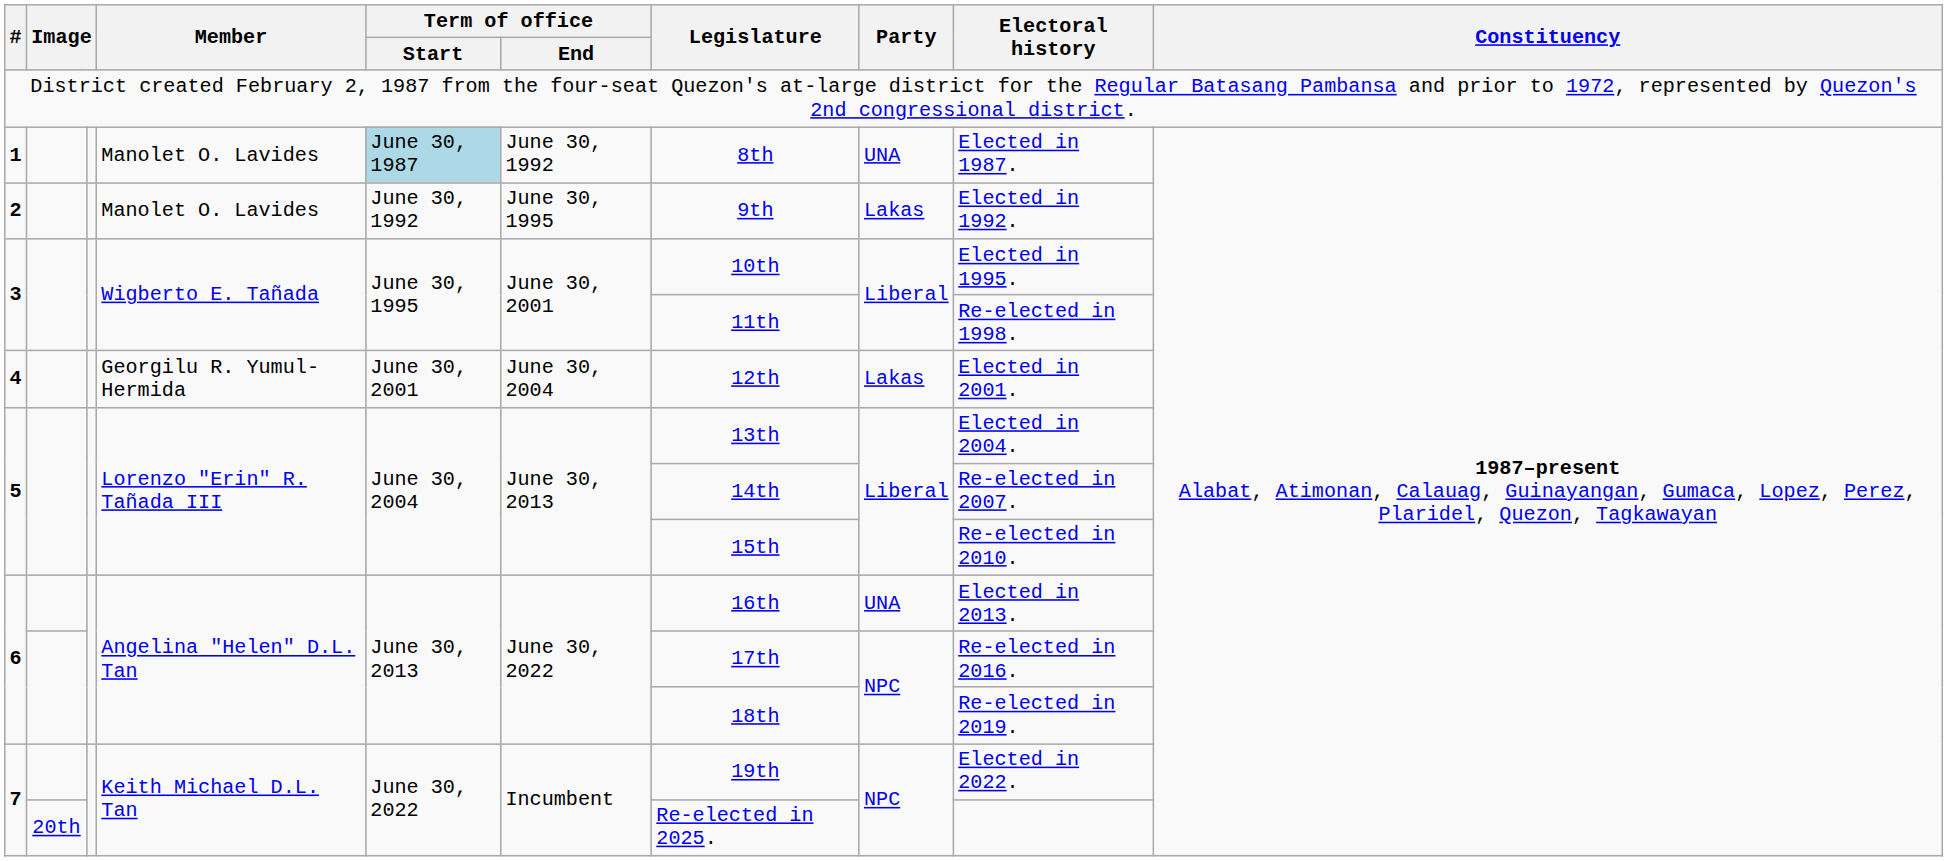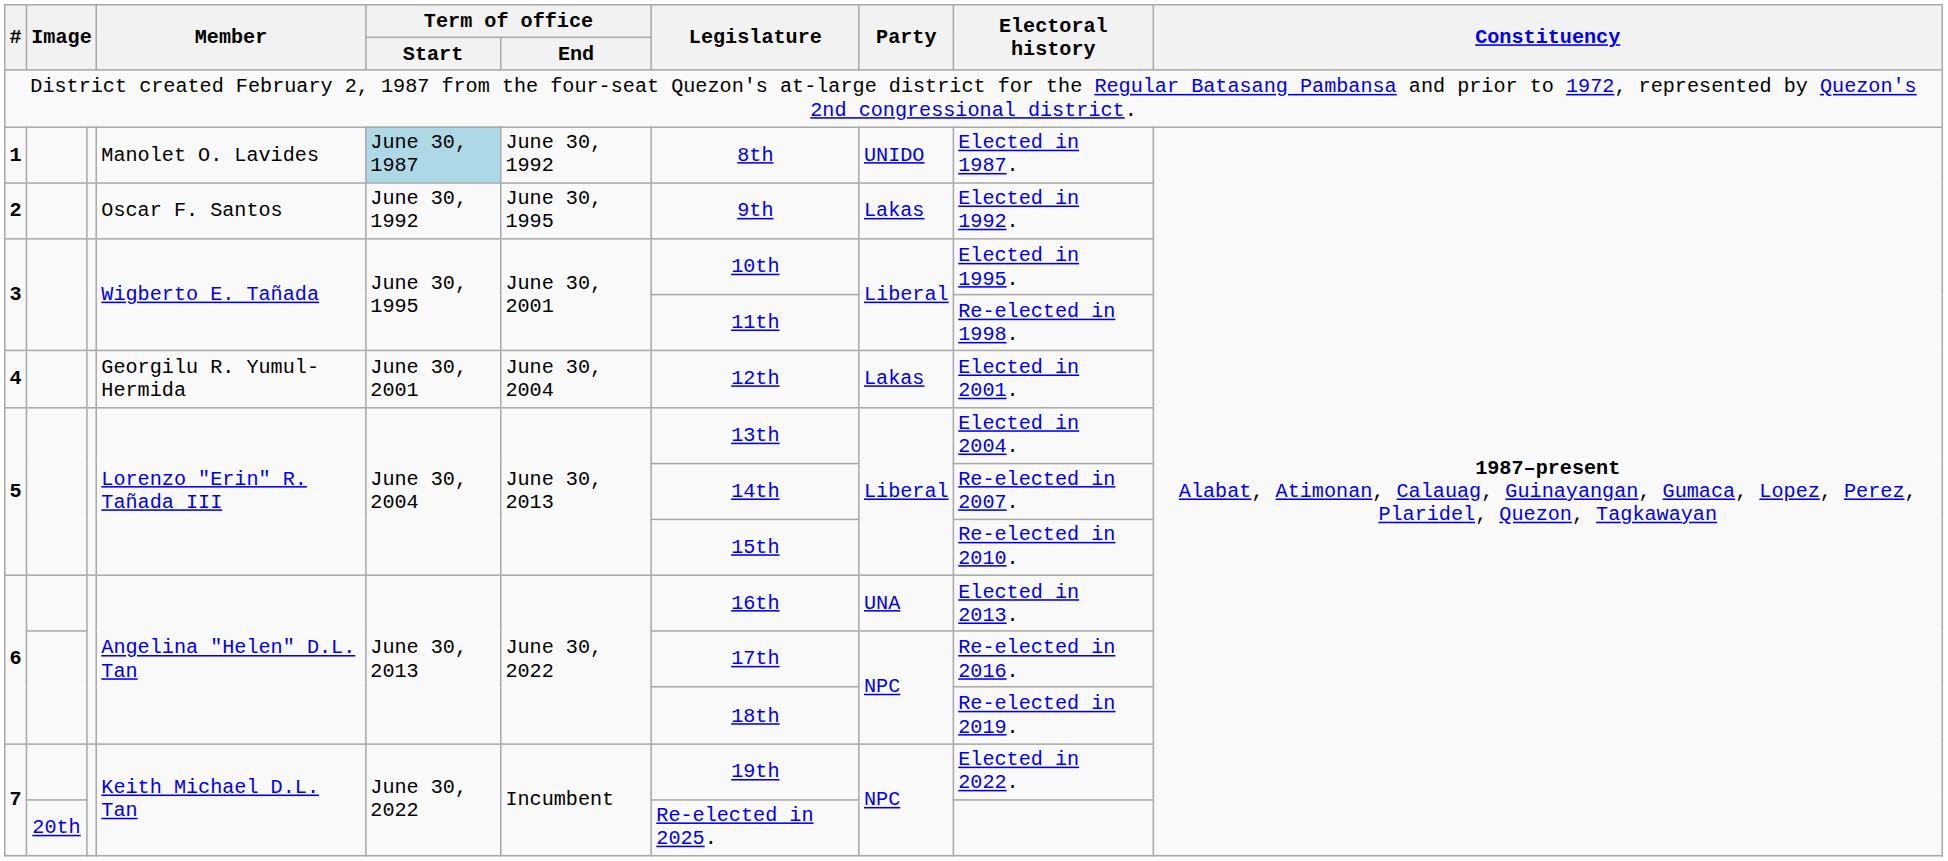(882, 155) UNA -> (894, 155) UNIDO
(210, 211) Manolet O. Lavides -> (192, 211) Oscar F. Santos
